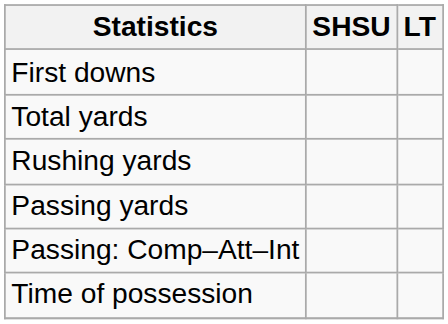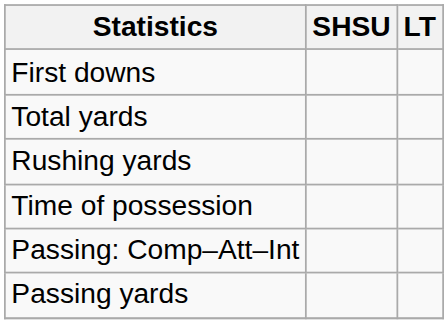rows swapped: (100, 205) <-> (132, 294)
